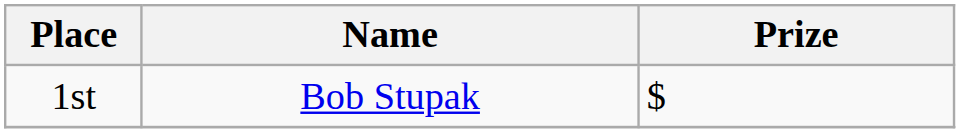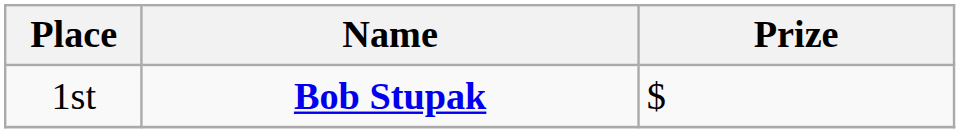(390, 95) normal -> (390, 95) bold
